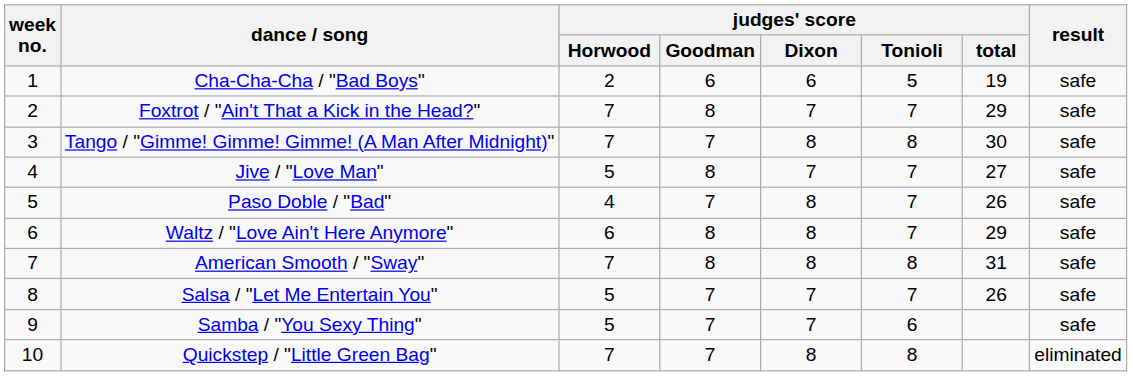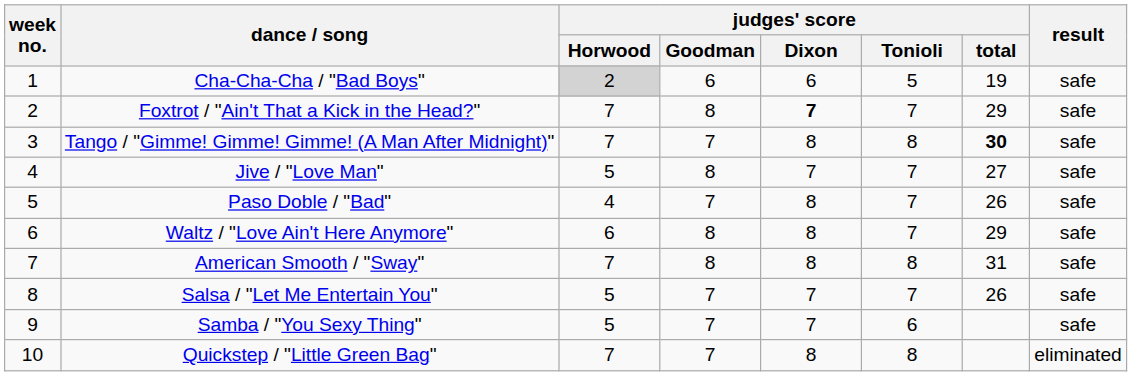(609, 80) no background -> (609, 80) lightgrey background
(811, 111) normal -> (811, 111) bold
(996, 141) normal -> (996, 141) bold
